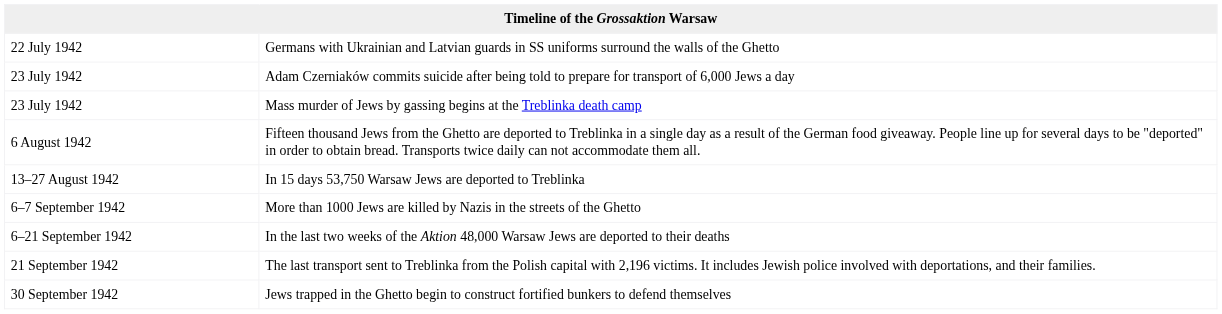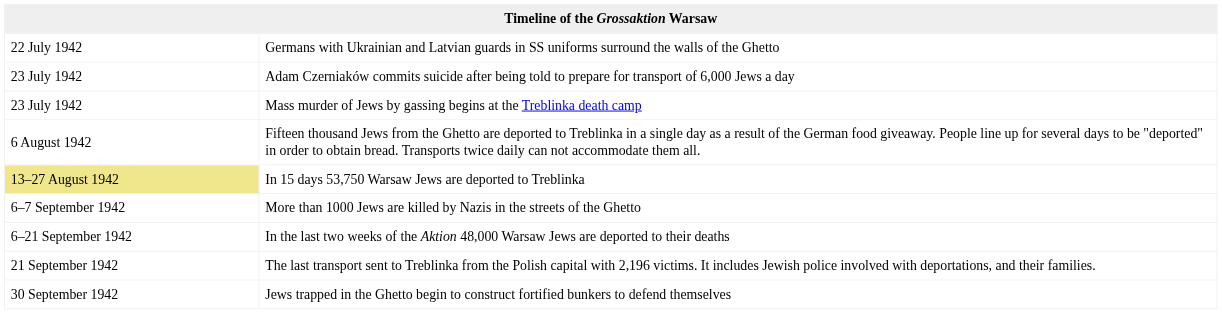(65, 179) no background -> (65, 179) khaki background
